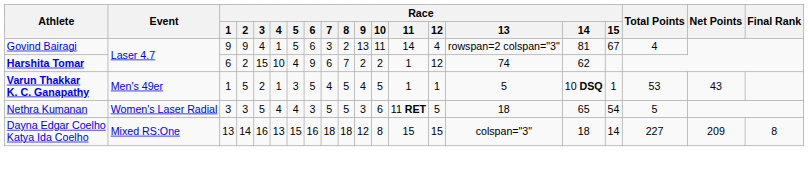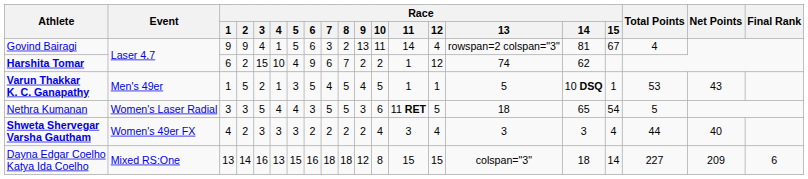+ row: (53, 132)
(774, 132) 8 -> (774, 161) 6
